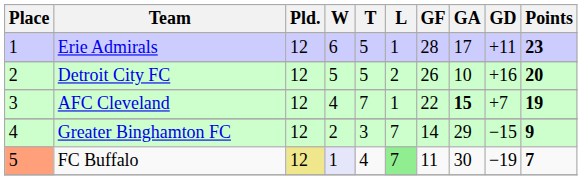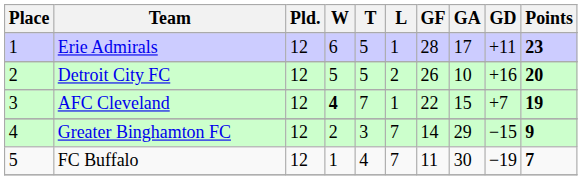(333, 103) normal -> (333, 103) bold
(463, 103) bold -> (463, 103) normal
(13, 160) lightsalmon background -> (13, 160) no background
(299, 160) khaki background -> (299, 160) no background
(333, 160) lavender background -> (333, 160) no background
(394, 160) lightgreen background -> (394, 160) no background
